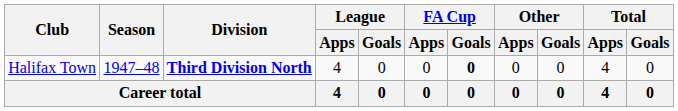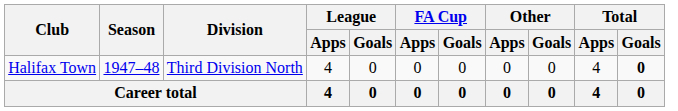(239, 67) bold -> (235, 67) normal
(471, 67) bold -> (462, 67) normal
(650, 67) normal -> (641, 67) bold
